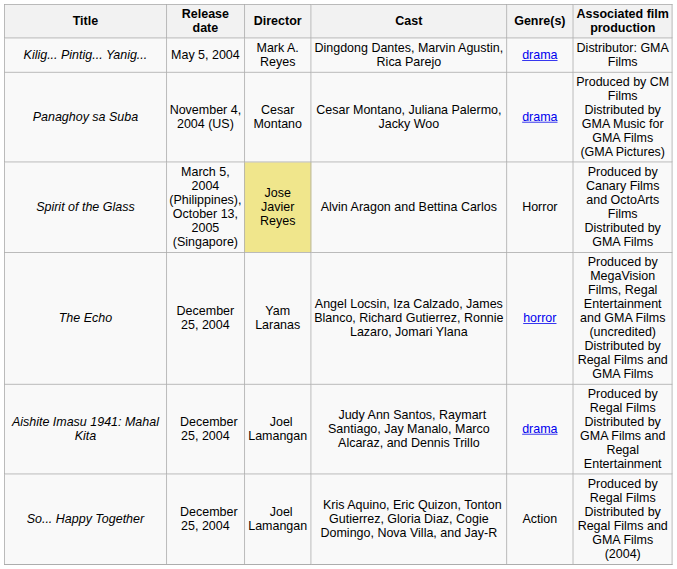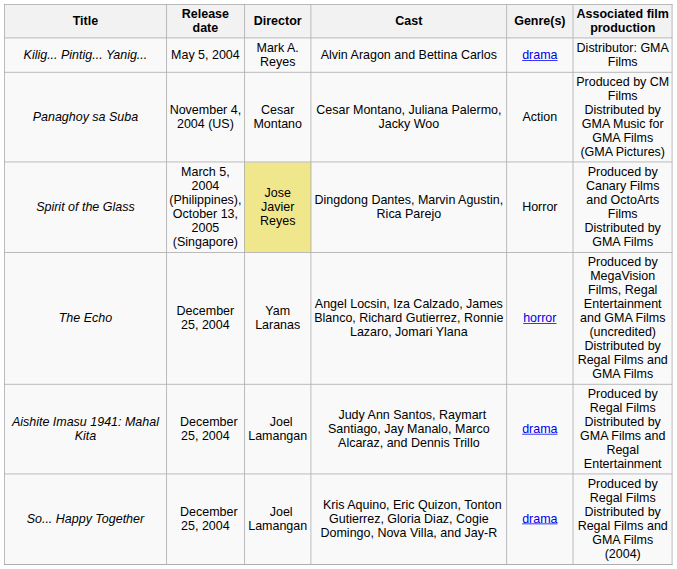(409, 55) Dingdong Dantes, Marvin Agustin, Rica Parejo -> (409, 55) Alvin Aragon and Bettina Carlos
(540, 117) drama -> (540, 117) Action
(409, 207) Alvin Aragon and Bettina Carlos -> (409, 207) Dingdong Dantes, Marvin Agustin, Rica Parejo
(540, 519) Action -> (540, 519) drama
